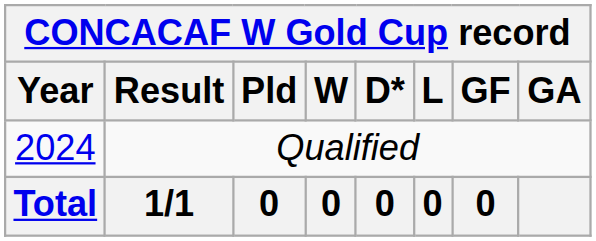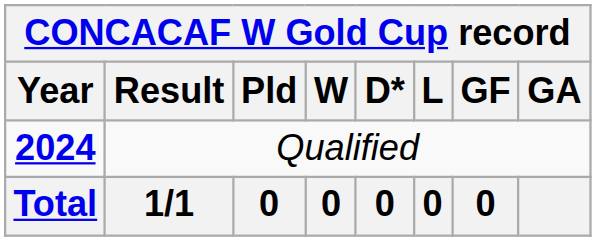(55, 147) normal -> (55, 147) bold
